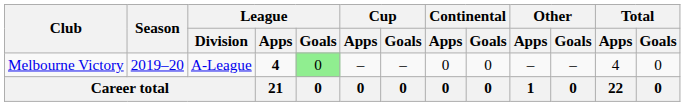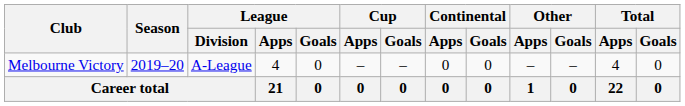(276, 64) bold -> (276, 64) normal
(318, 64) lightgreen background -> (318, 64) no background
